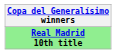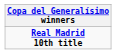(58, 38) lightgreen background -> (58, 38) no background
